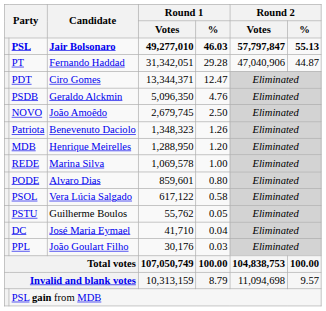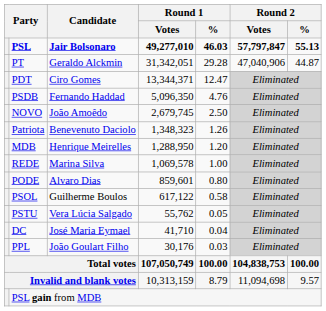(87, 63) Fernando Haddad -> (86, 63) Geraldo Alckmin
(86, 96) Geraldo Alckmin -> (87, 96) Fernando Haddad
(91, 197) Vera Lúcia Salgado -> (88, 197) Guilherme Boulos
(88, 213) Guilherme Boulos -> (91, 213) Vera Lúcia Salgado
